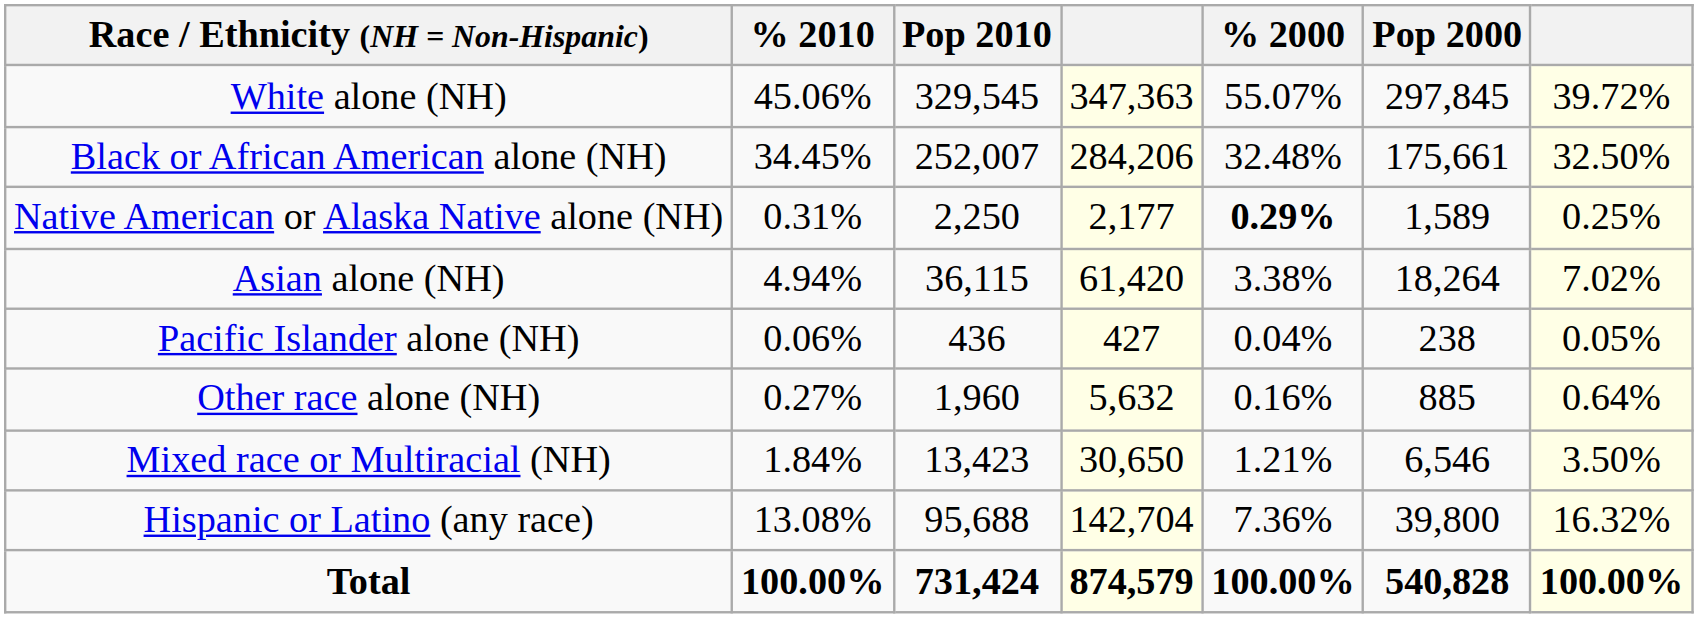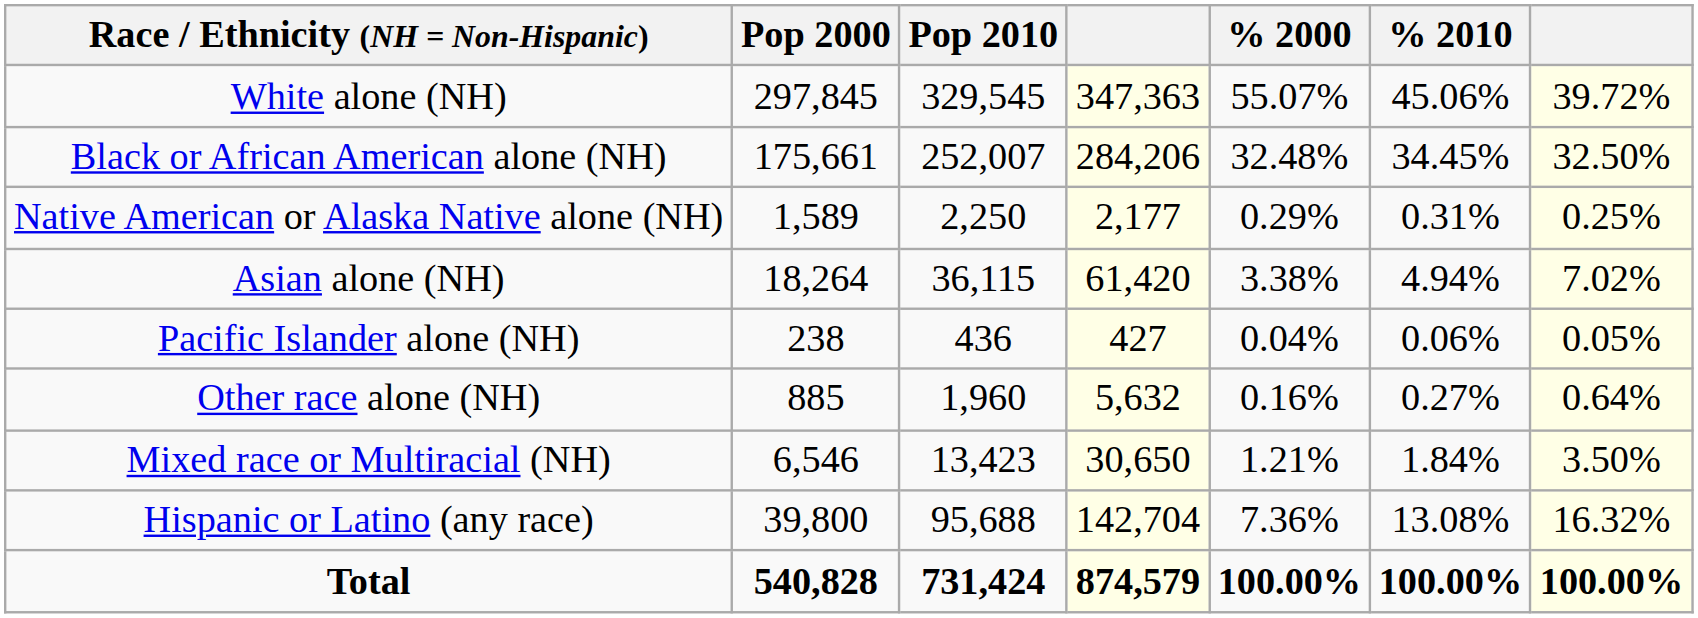columns swapped: (1447, 34) <-> (813, 34)
(1283, 216) bold -> (1289, 216) normal
